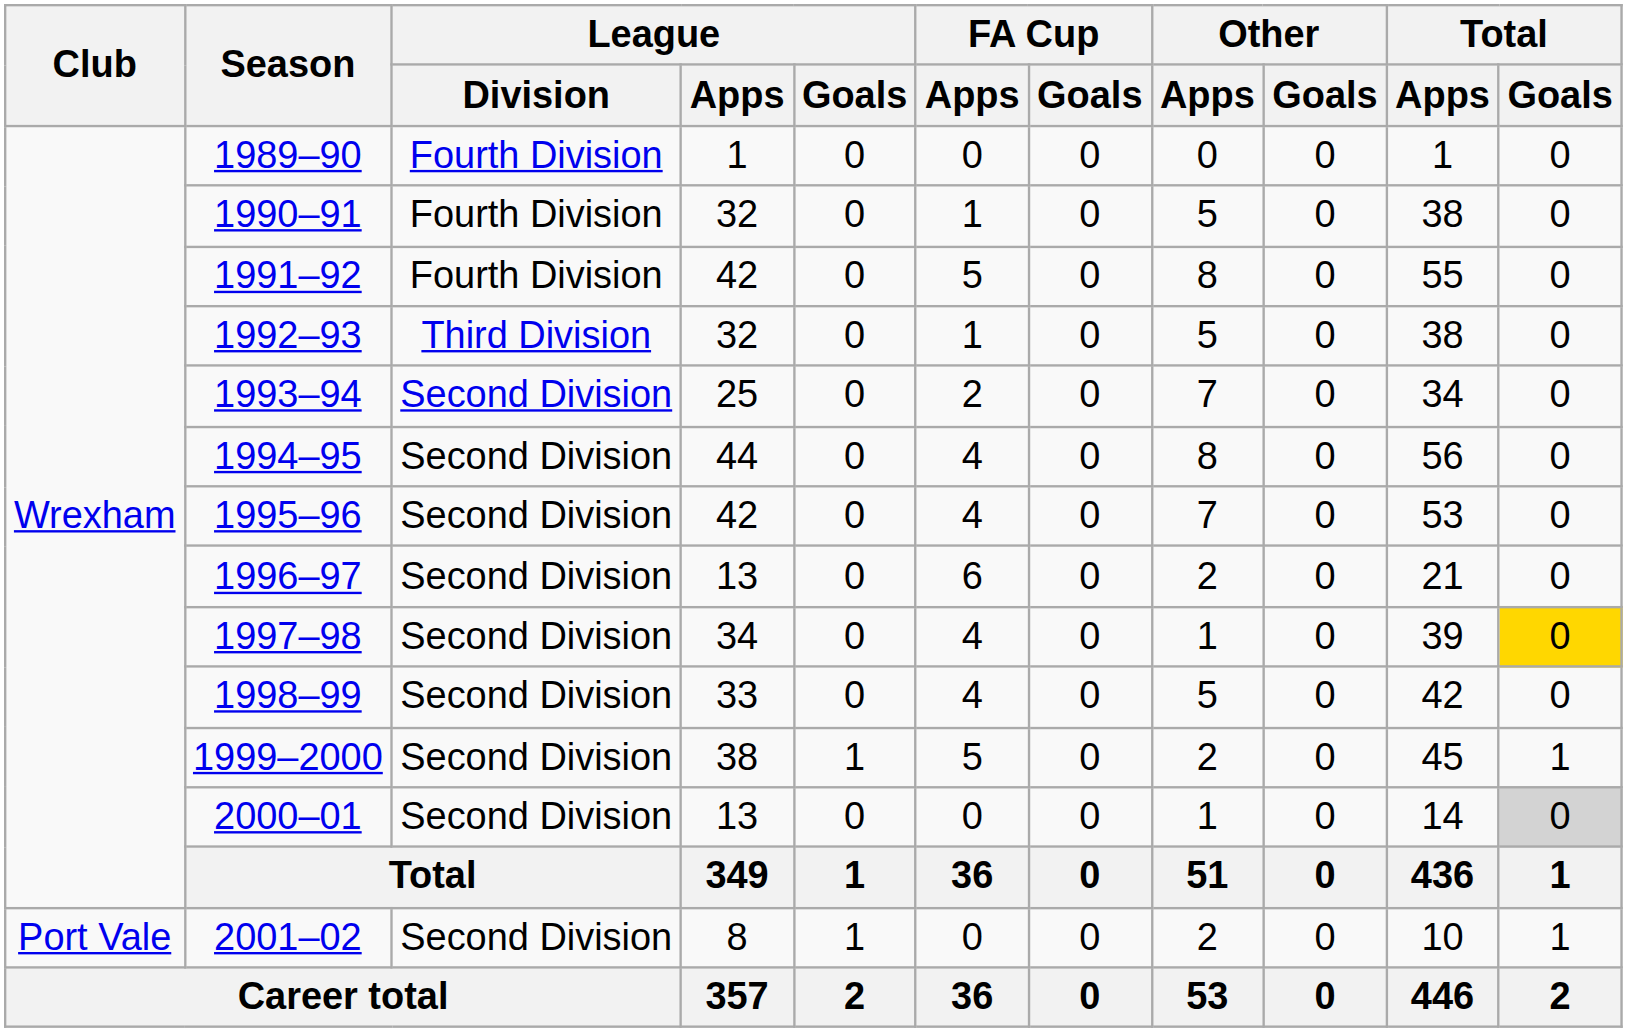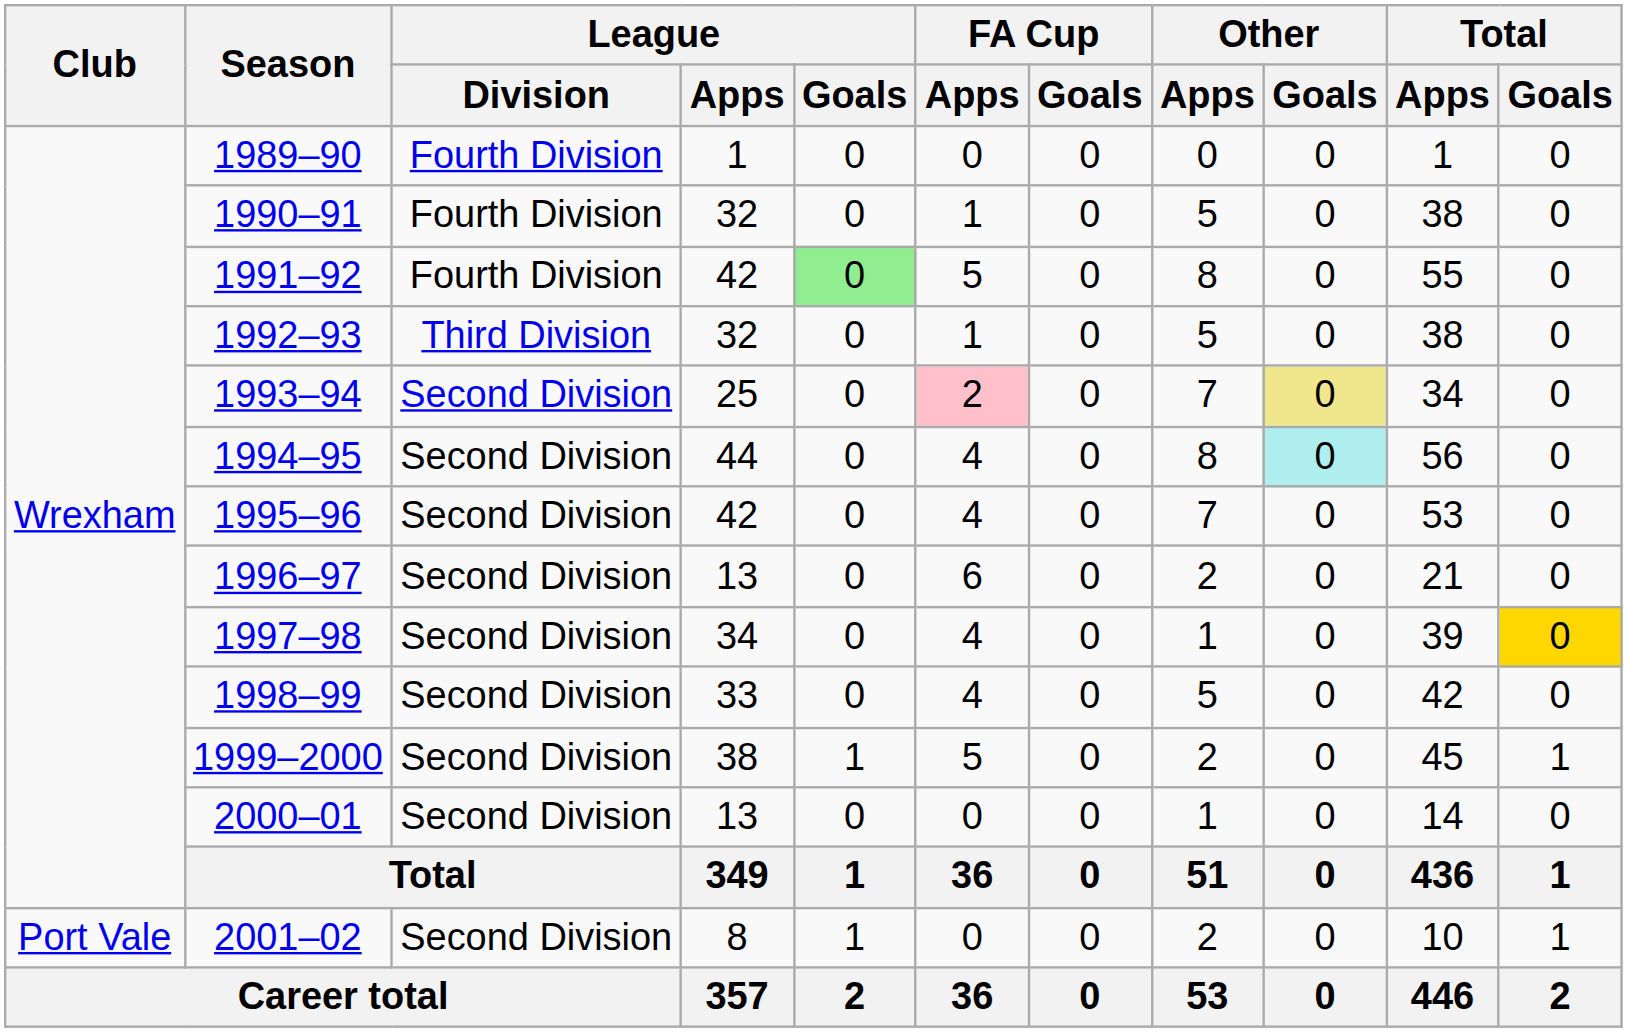(855, 275) no background -> (855, 275) lightgreen background
(972, 395) no background -> (972, 395) pink background
(1325, 395) no background -> (1325, 395) khaki background
(1325, 455) no background -> (1325, 455) paleturquoise background
(1560, 816) lightgrey background -> (1560, 816) no background
